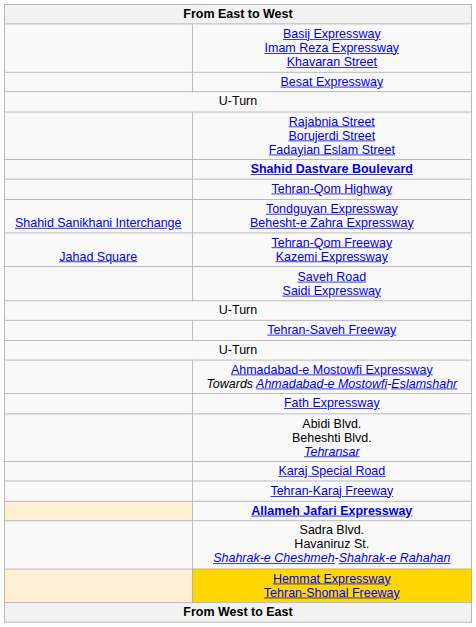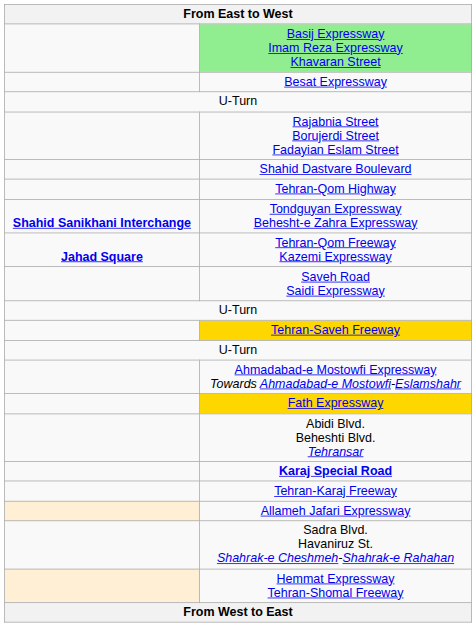(332, 48) no background -> (336, 48) lightgreen background
(332, 169) bold -> (336, 169) normal
(98, 223) normal -> (102, 223) bold
(98, 256) normal -> (102, 256) bold
(332, 330) no background -> (336, 330) gold background
(332, 403) no background -> (336, 403) gold background
(332, 471) normal -> (336, 471) bold
(332, 511) bold -> (336, 511) normal
(332, 585) gold background -> (336, 585) no background
